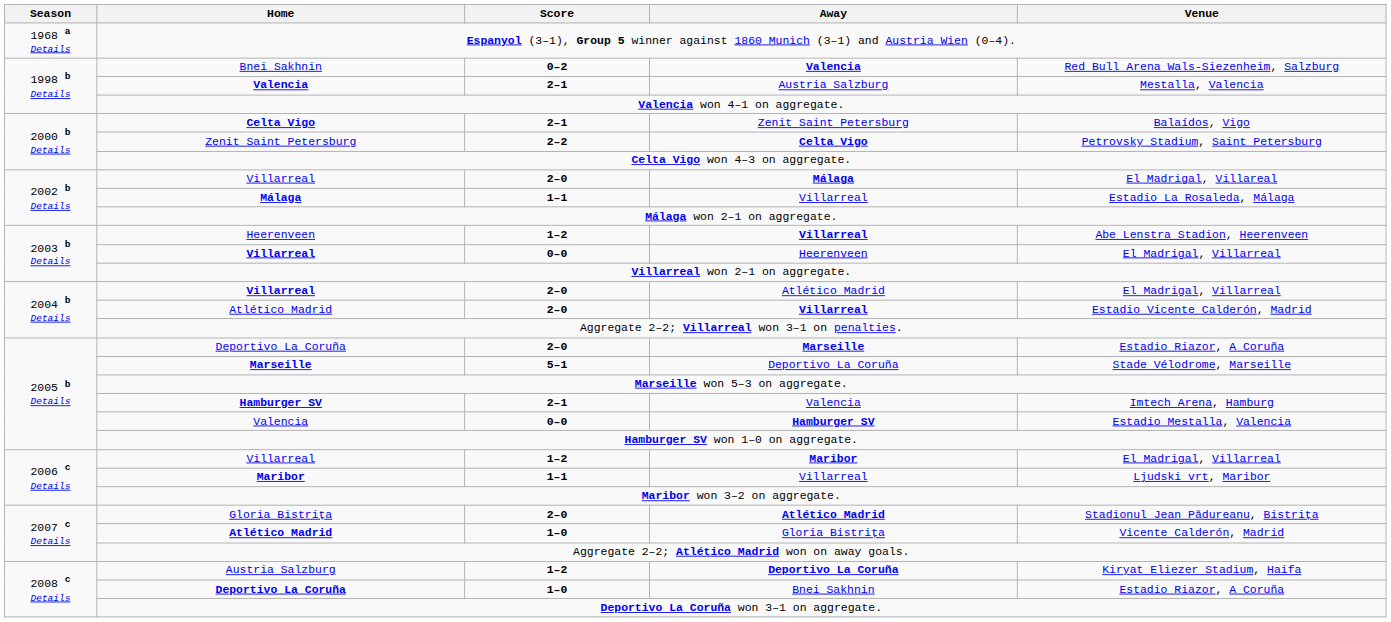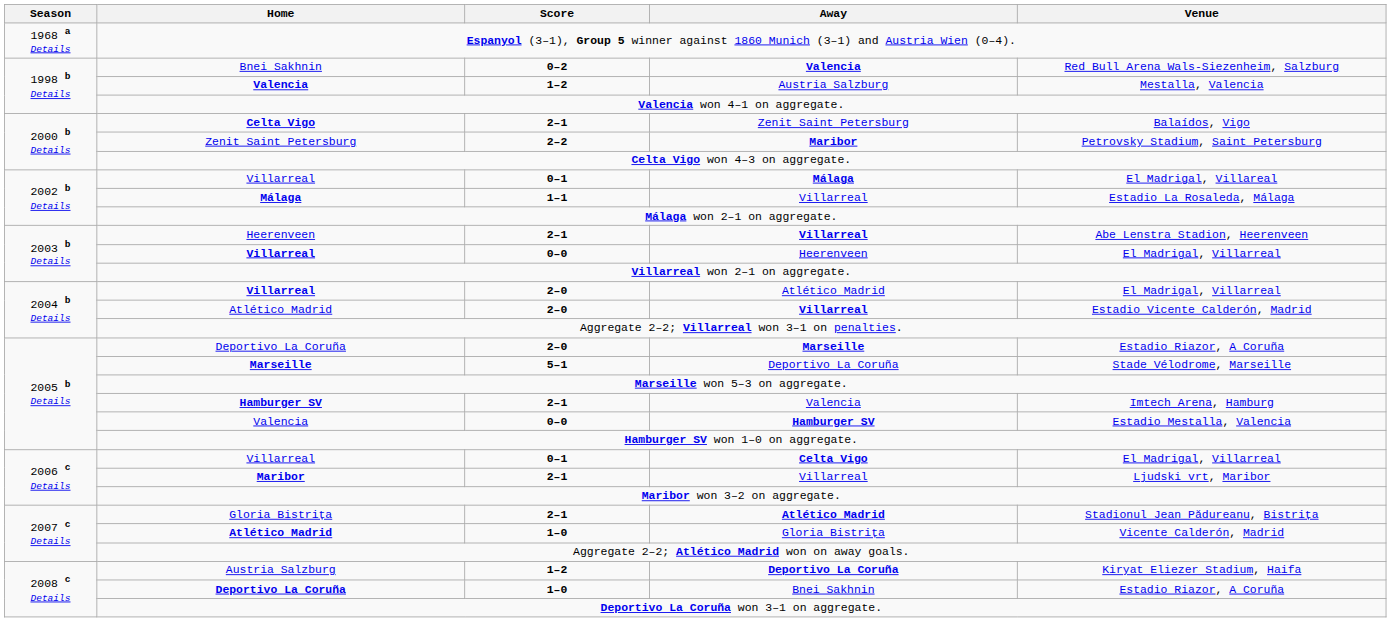(557, 86) 2–1 -> (557, 86) 1–2
(833, 142) Celta Vigo -> (833, 142) Maribor
(557, 179) 2–0 -> (557, 179) 0–1
(557, 235) 1–2 -> (557, 235) 2–1
(557, 459) 1–2 -> (557, 459) 0–1
(833, 459) Maribor -> (833, 459) Celta Vigo
(557, 477) 1–1 -> (557, 477) 2–1
(557, 515) 2–0 -> (557, 515) 2–1
